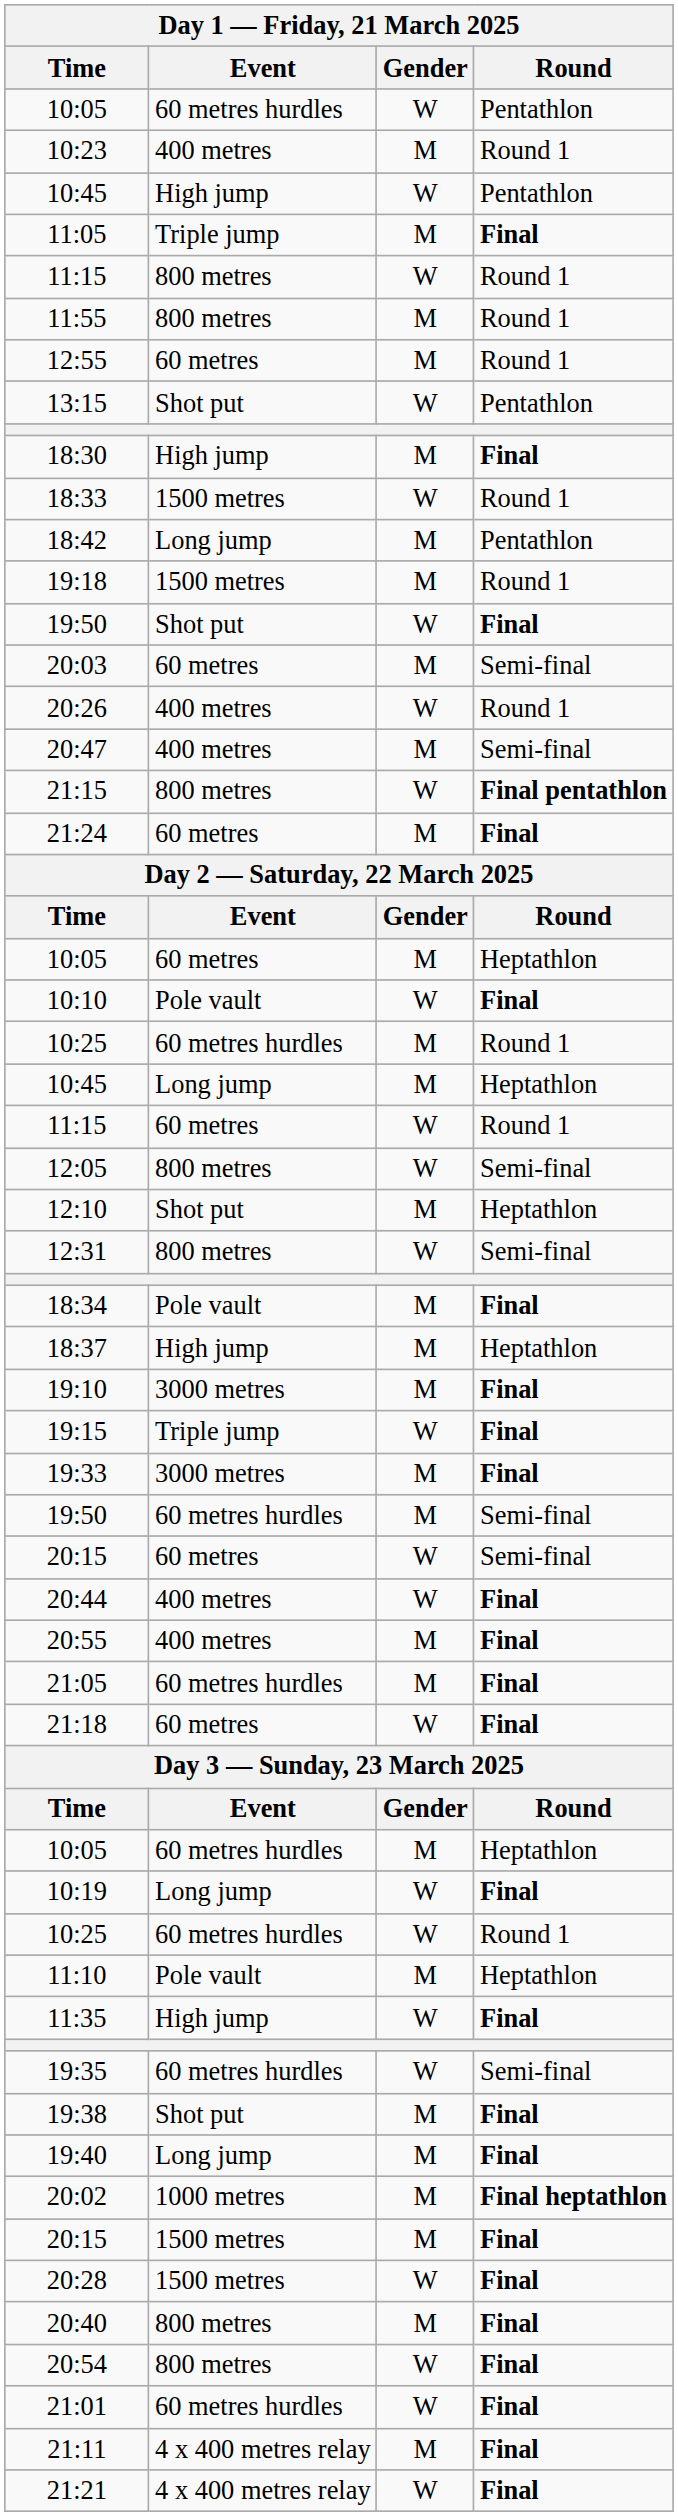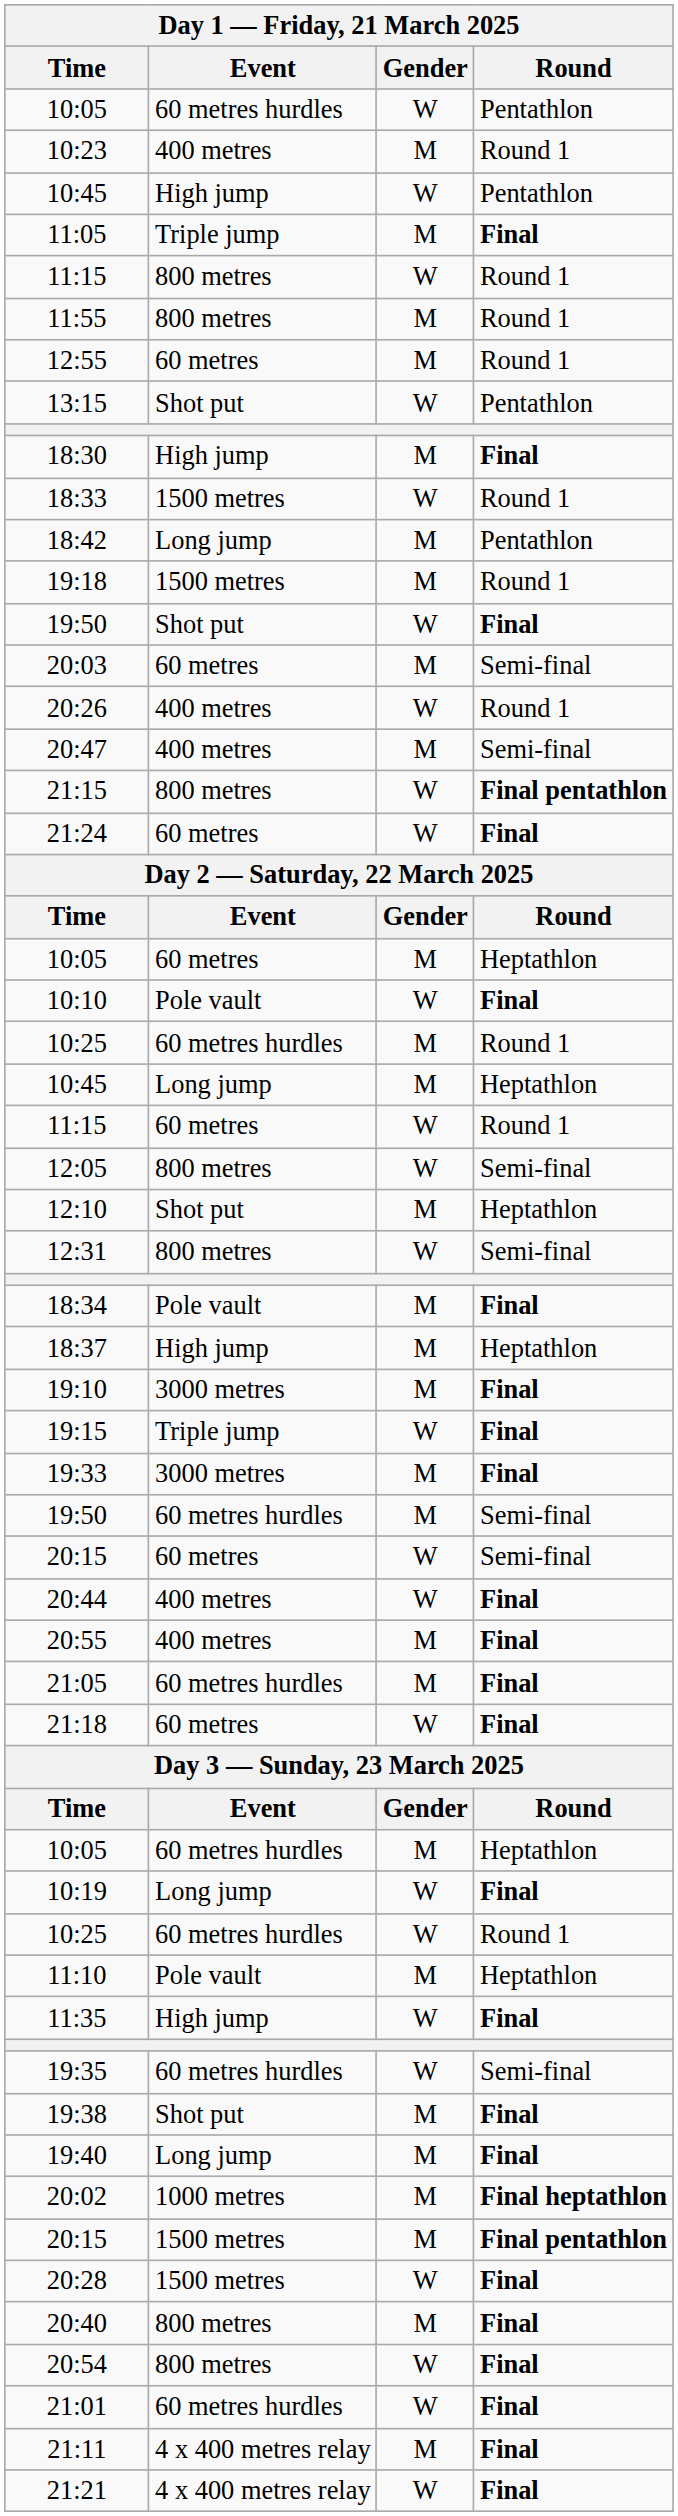(425, 833) M -> (425, 833) W
(509, 2239) Final -> (574, 2239) Final pentathlon
